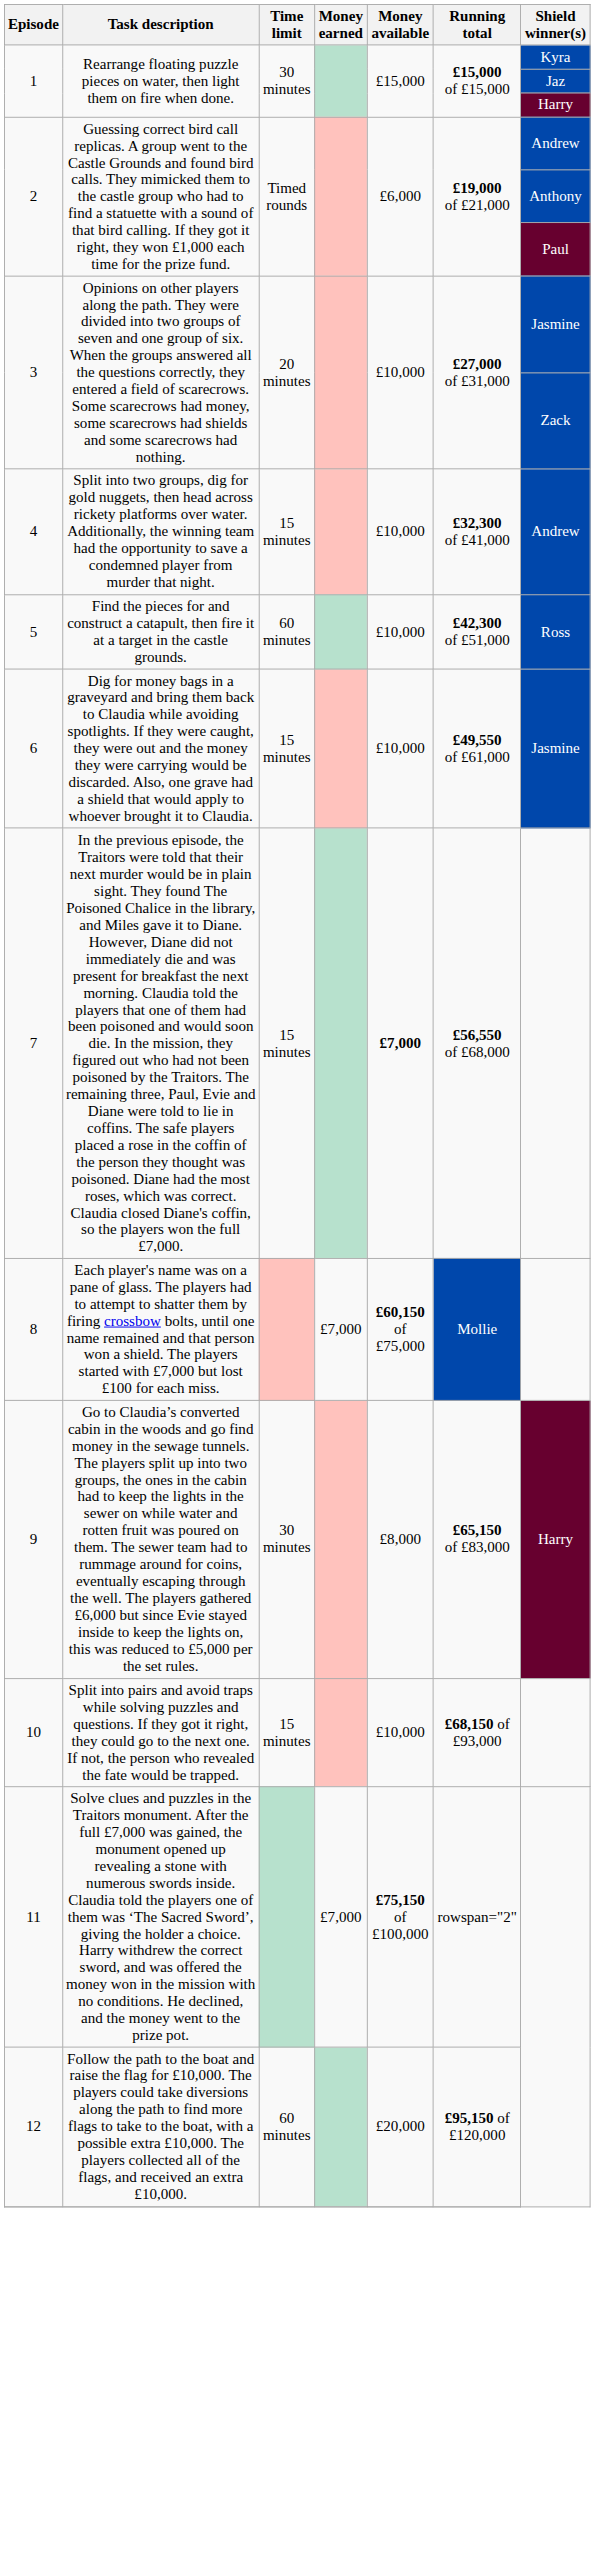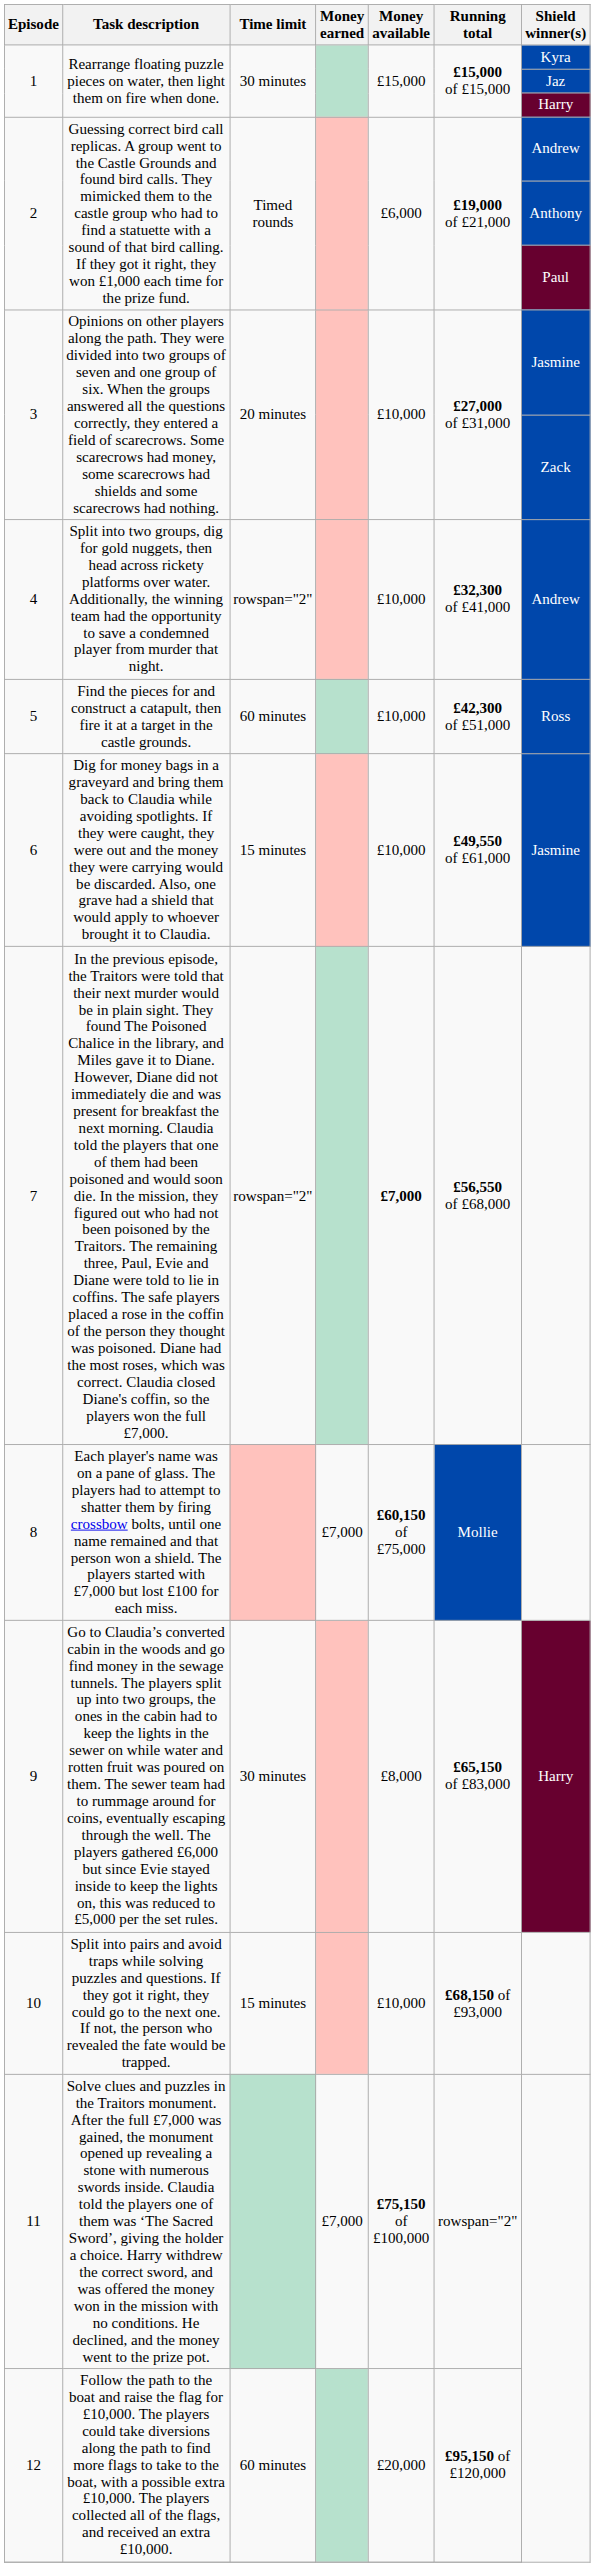(287, 531) 15 minutes -> (273, 599) rowspan="2"
(287, 1043) 15 minutes -> (273, 1195) rowspan="2"
